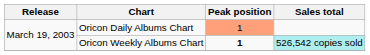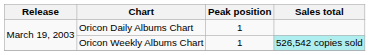(240, 27) lightsalmon background -> (240, 27) no background
(240, 43) bold -> (240, 43) normal
